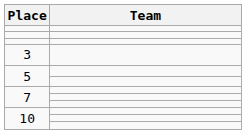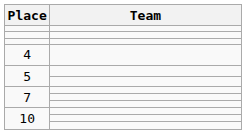(27, 55) 3 -> (27, 55) 4
